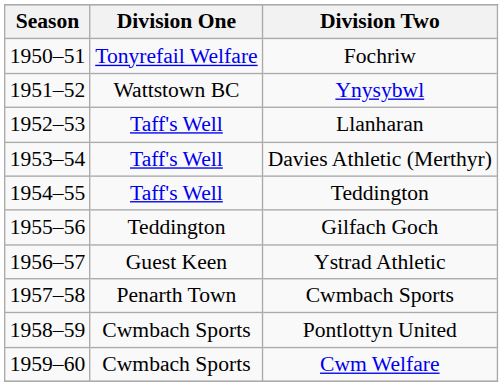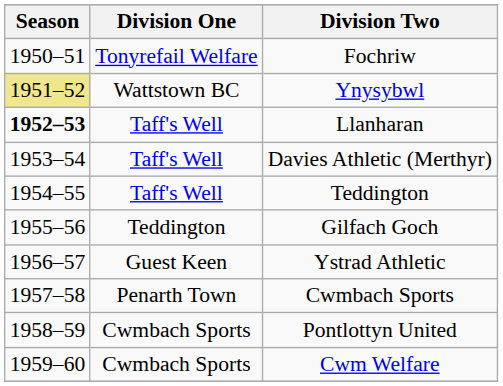(47, 90) no background -> (47, 90) khaki background
(47, 124) normal -> (47, 124) bold
